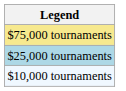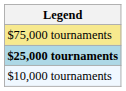(60, 55) normal -> (63, 55) bold
